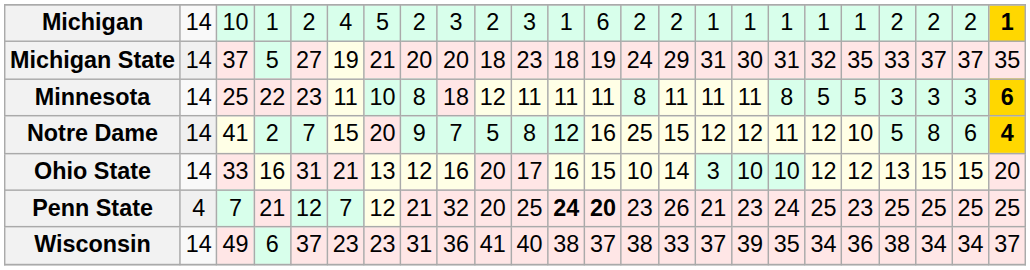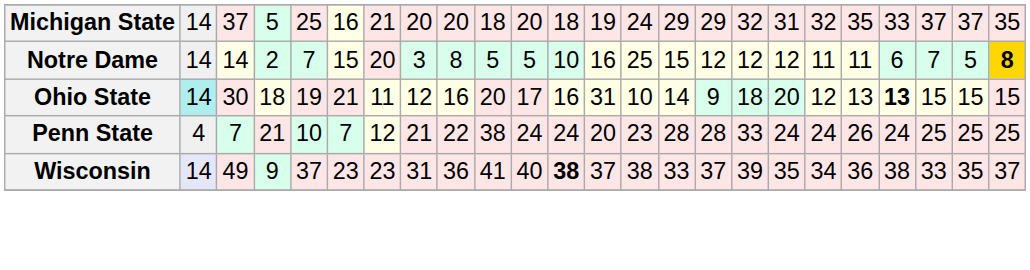- row: (93, 23)
(309, 60) 27 -> (309, 23) 25
(346, 60) 19 -> (346, 23) 16
(529, 60) 23 -> (529, 23) 20
(713, 60) 31 -> (713, 23) 29
(750, 60) 30 -> (750, 23) 32
- row: (93, 97)
(235, 134) 41 -> (235, 60) 14
(419, 134) 9 -> (419, 60) 3
(456, 134) 7 -> (456, 60) 8
(529, 134) 8 -> (529, 60) 5
(566, 134) 12 -> (566, 60) 10
(787, 134) 11 -> (787, 60) 12
(823, 134) 12 -> (823, 60) 11
(860, 134) 10 -> (860, 60) 11
(897, 134) 5 -> (897, 60) 6
(934, 134) 8 -> (934, 60) 7
(970, 134) 6 -> (970, 60) 5
(1007, 134) 4 -> (1007, 60) 8
(199, 171) no background -> (199, 97) paleturquoise background
(235, 171) 33 -> (235, 97) 30
(272, 171) 16 -> (272, 97) 18
(309, 171) 31 -> (309, 97) 19
(382, 171) 13 -> (382, 97) 11
(603, 171) 15 -> (603, 97) 31
(713, 171) 3 -> (713, 97) 9
(750, 171) 10 -> (750, 97) 18
(787, 171) 10 -> (787, 97) 20
(860, 171) 12 -> (860, 97) 13
(897, 171) normal -> (897, 97) bold
(1007, 171) 20 -> (1007, 97) 15
(309, 208) 12 -> (309, 134) 10
(456, 208) 32 -> (456, 134) 22
(493, 208) 20 -> (493, 134) 38
(529, 208) 25 -> (529, 134) 24
(566, 208) bold -> (566, 134) normal
(603, 208) bold -> (603, 134) normal
(676, 208) 26 -> (676, 134) 28
(713, 208) 21 -> (713, 134) 28
(750, 208) 23 -> (750, 134) 33
(823, 208) 25 -> (823, 134) 24
(860, 208) 23 -> (860, 134) 26
(897, 208) 25 -> (897, 134) 24
(199, 245) no background -> (199, 171) lavender background
(272, 245) 6 -> (272, 171) 9
(566, 245) normal -> (566, 171) bold
(934, 245) 34 -> (934, 171) 33
(970, 245) 34 -> (970, 171) 35
